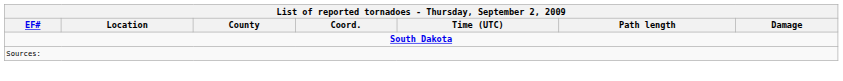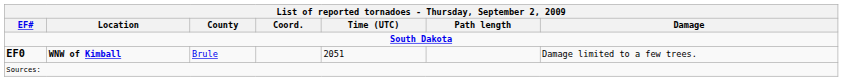+ row: (16, 54)
